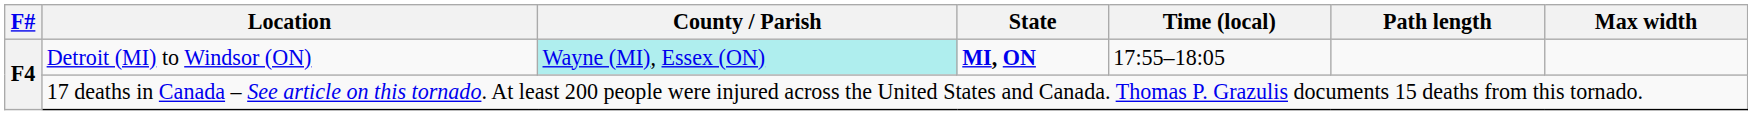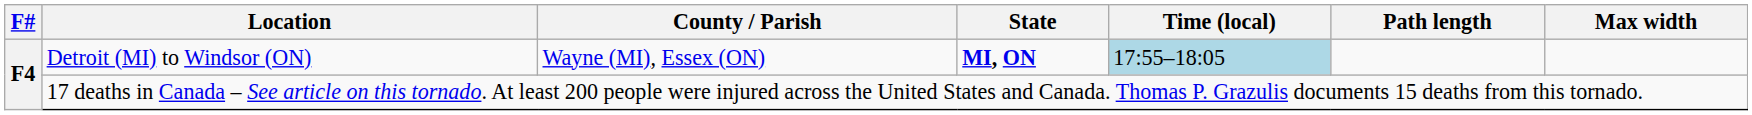(654, 57) paleturquoise background -> (654, 57) no background
(1169, 57) no background -> (1169, 57) lightblue background
